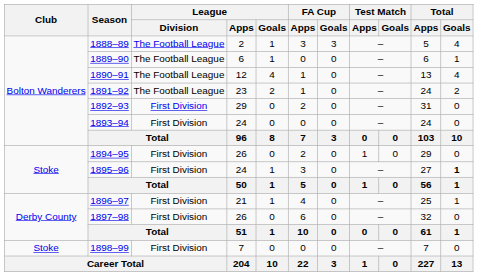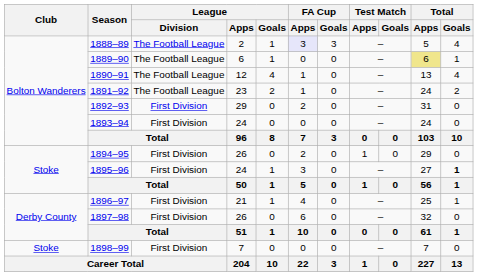(303, 43) no background -> (303, 43) lavender background
(426, 59) no background -> (426, 59) khaki background
